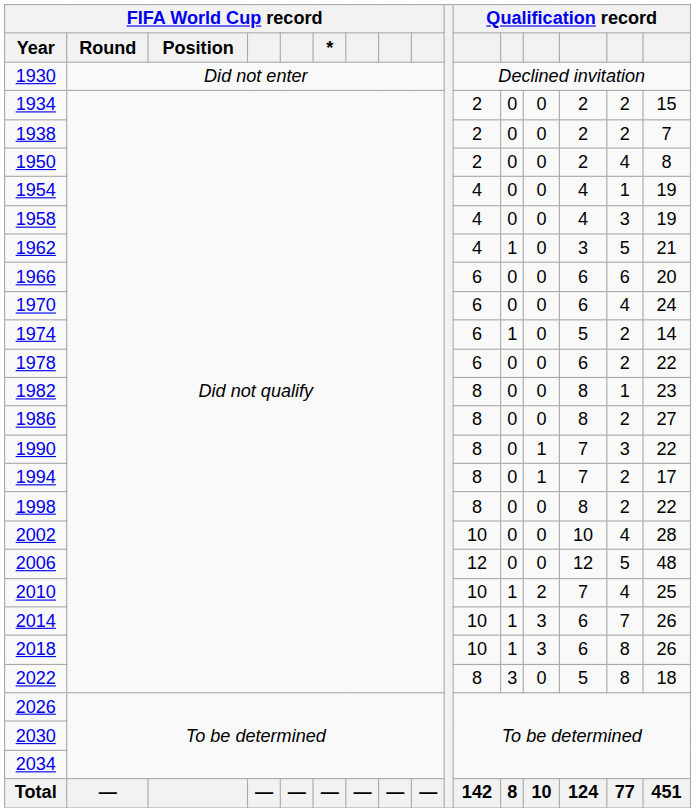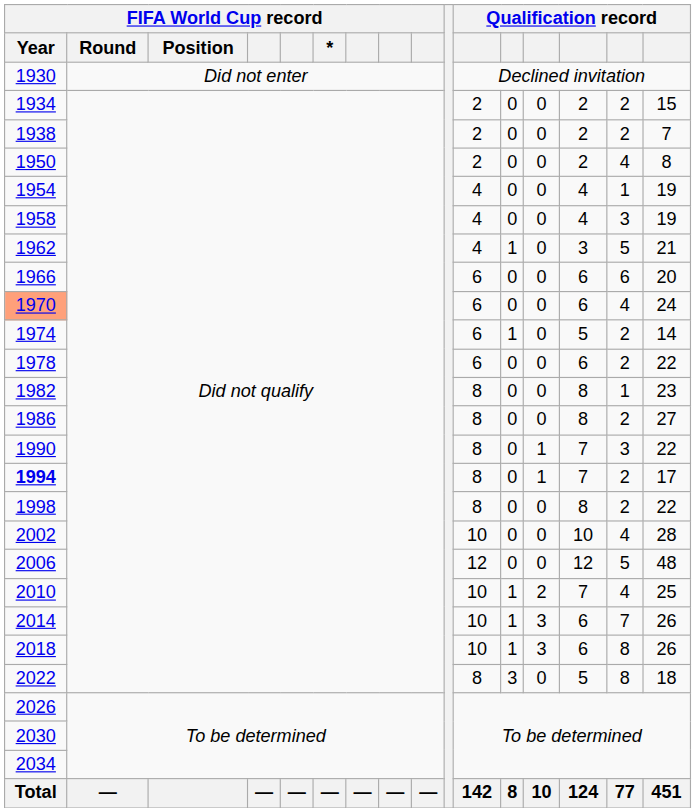(36, 305) no background -> (36, 305) lightsalmon background
(36, 477) normal -> (36, 477) bold
